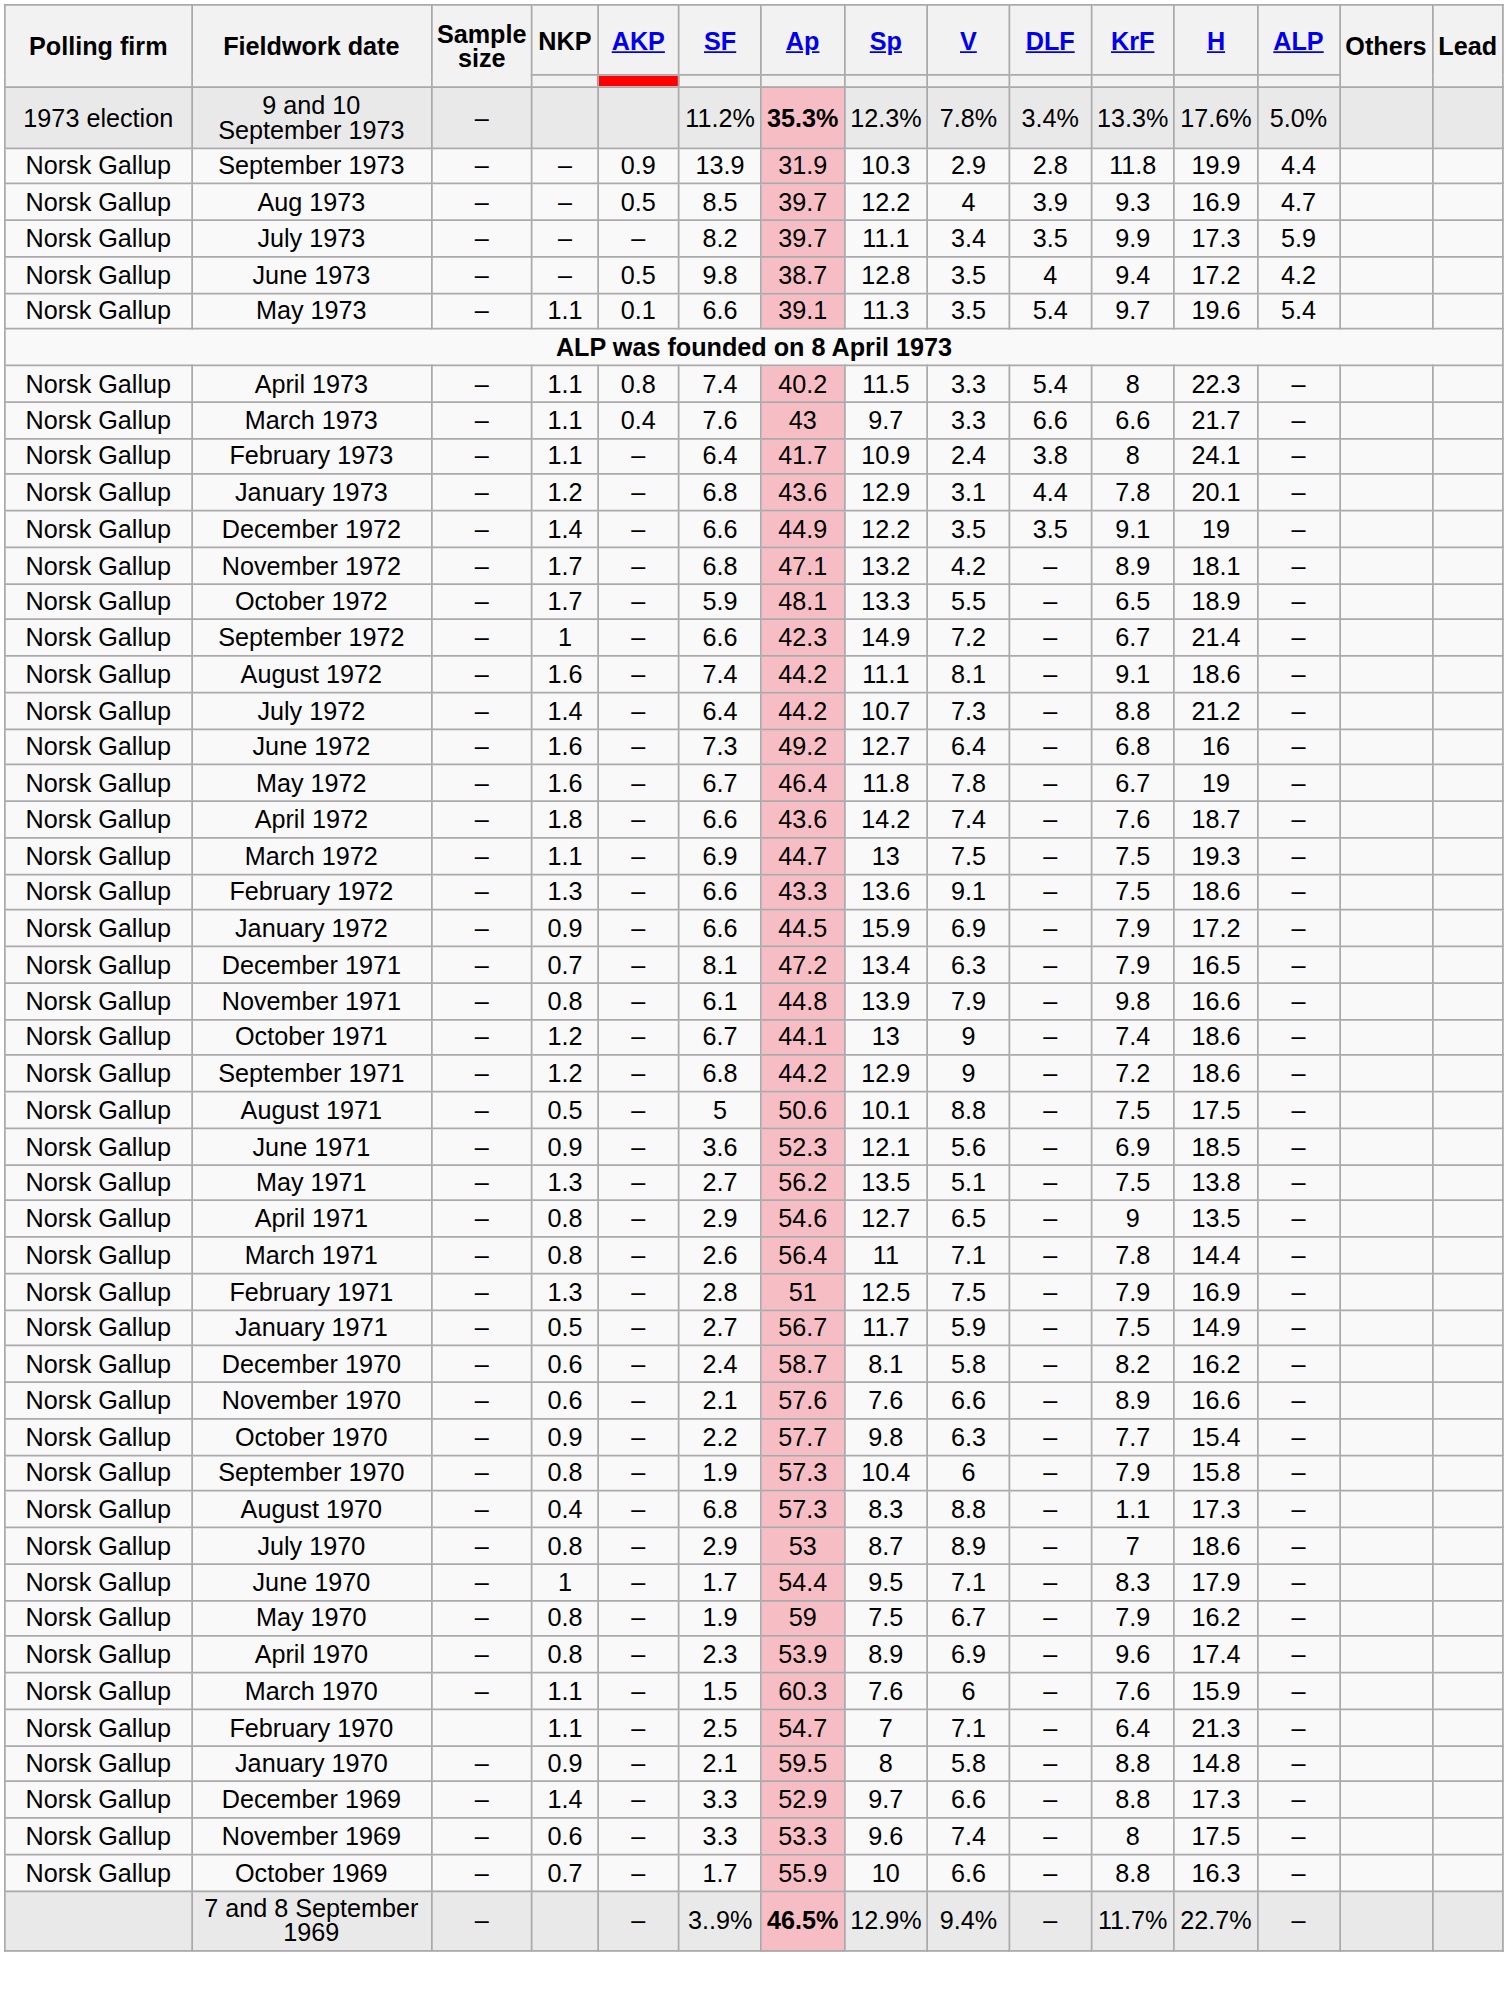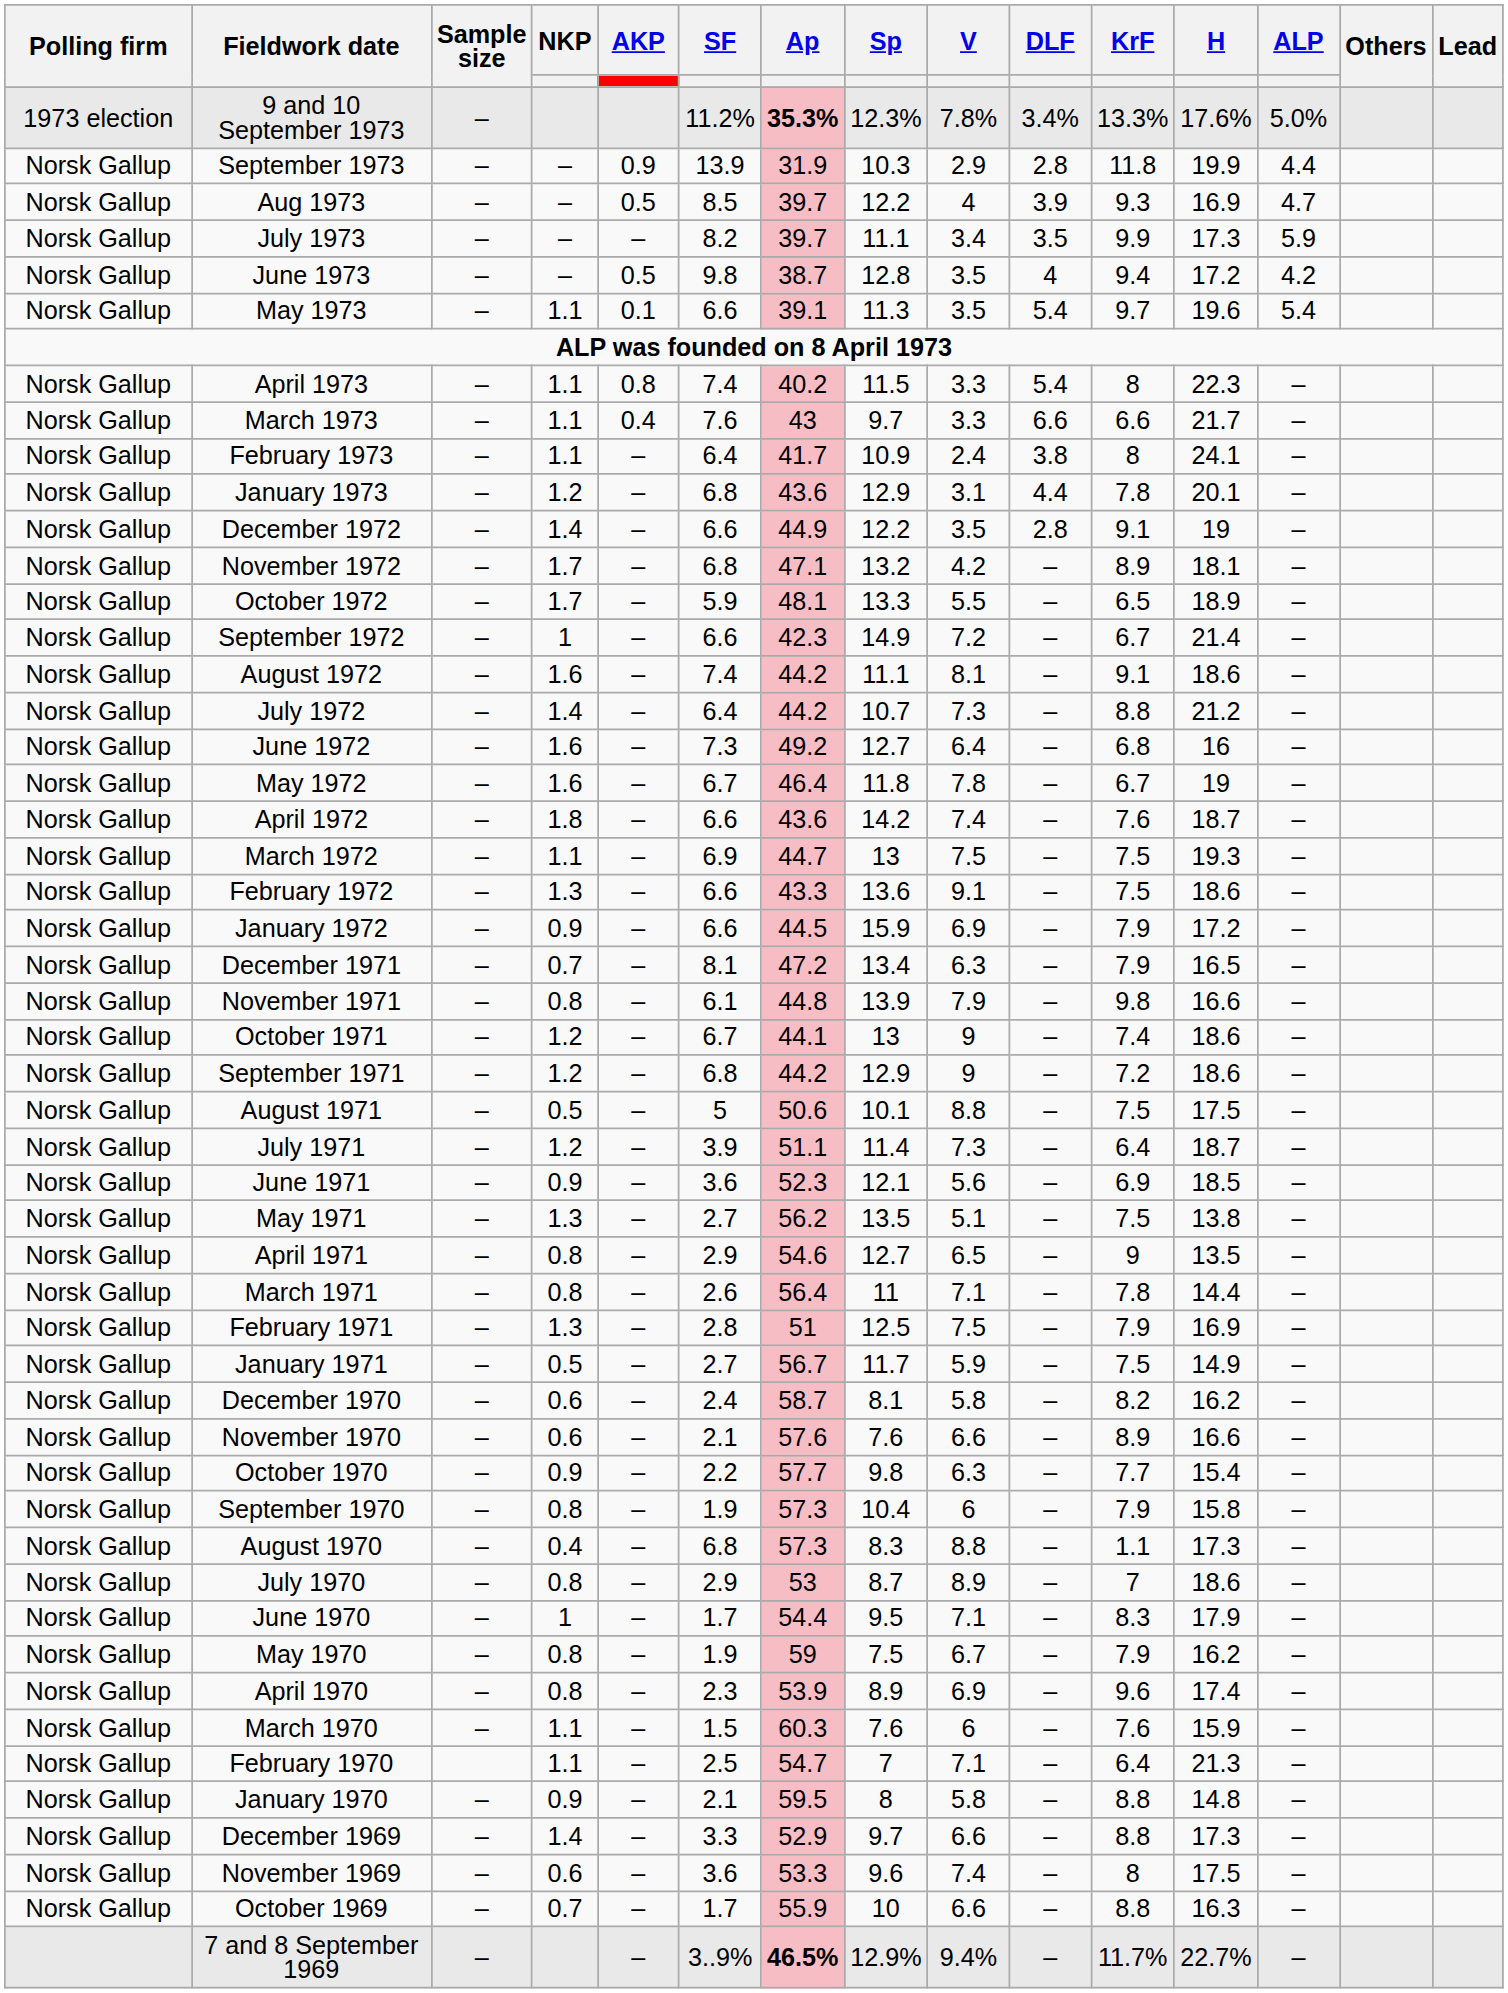(1050, 529) 3.5 -> (1050, 529) 2.8
+ row: (311, 1146)
(720, 1836) 3.3 -> (720, 1873) 3.6
